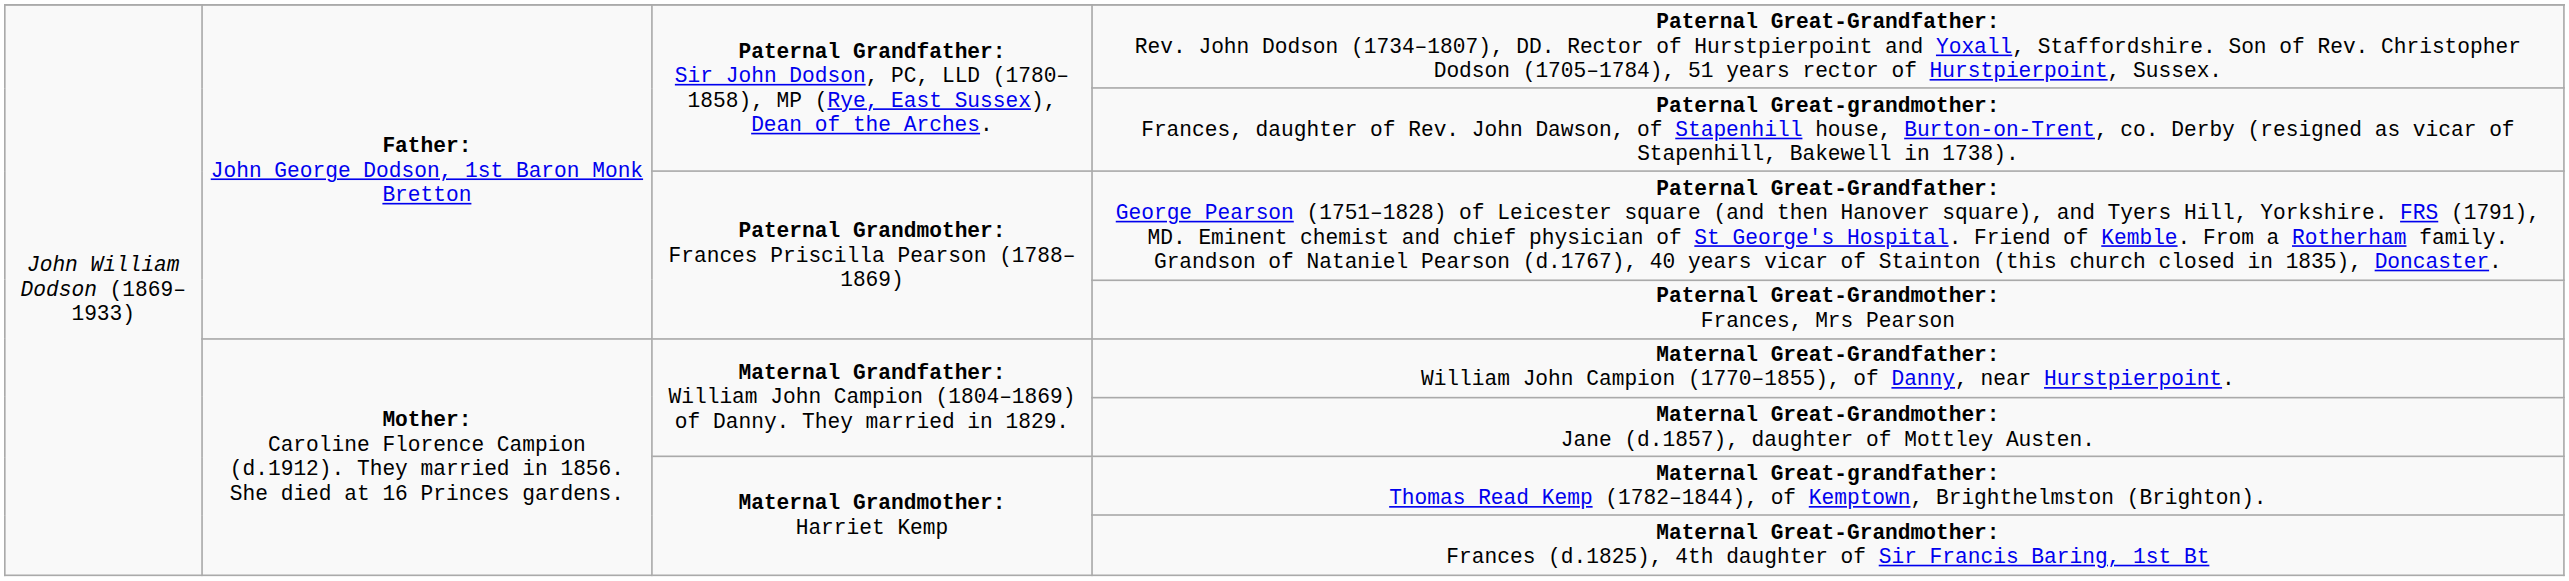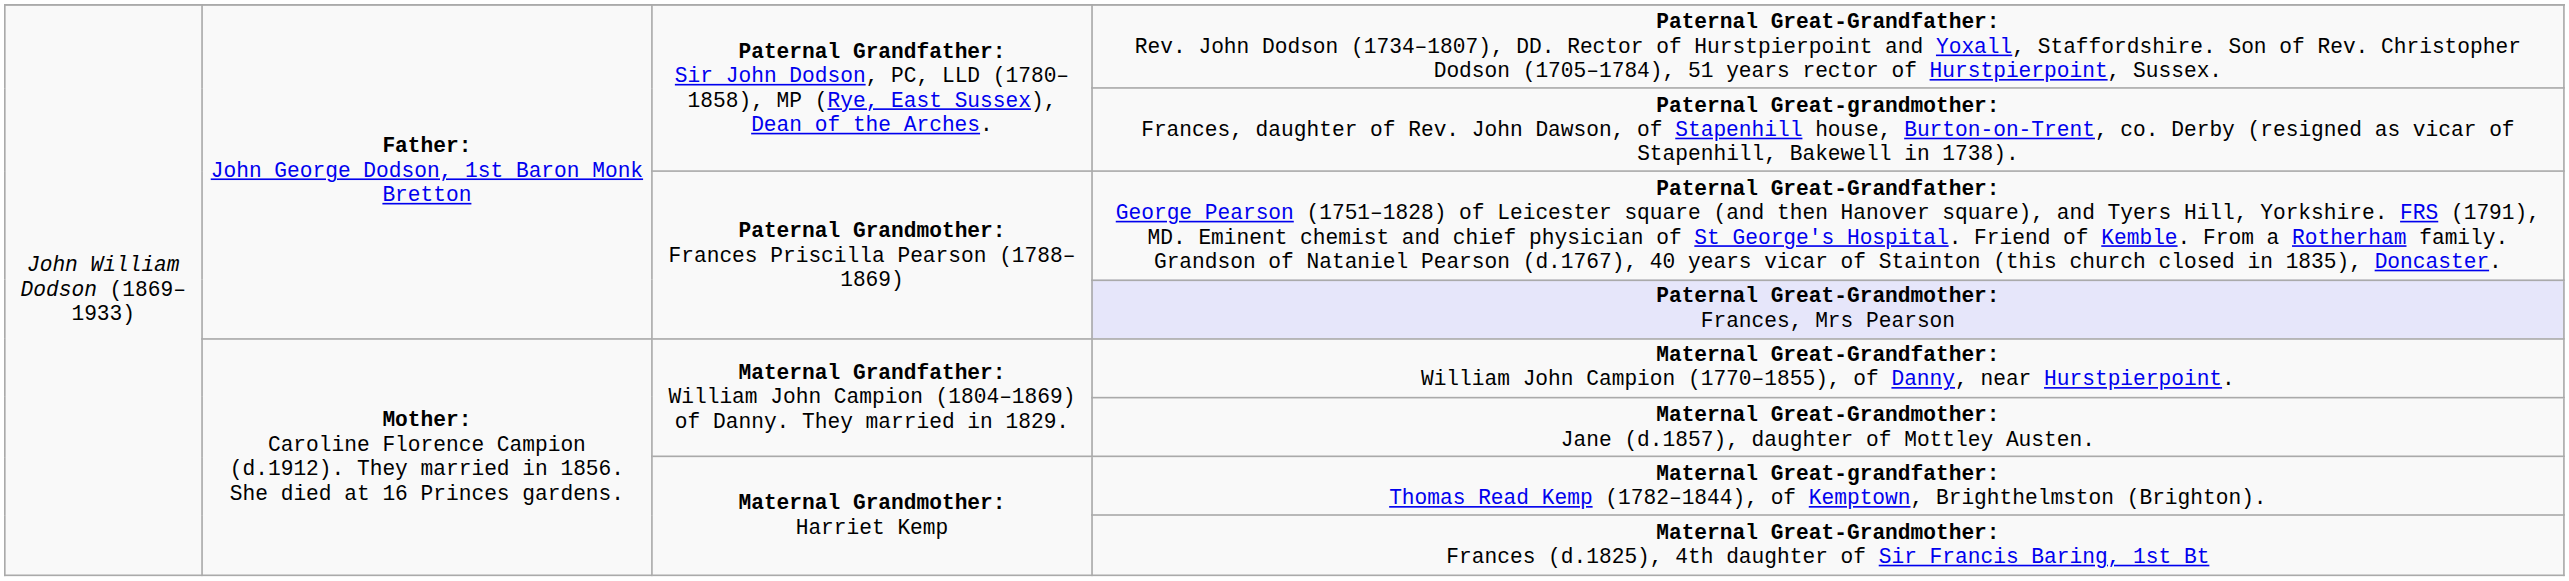(1828, 309) no background -> (1828, 309) lavender background
